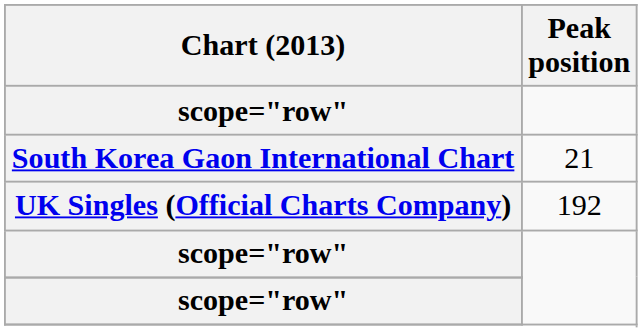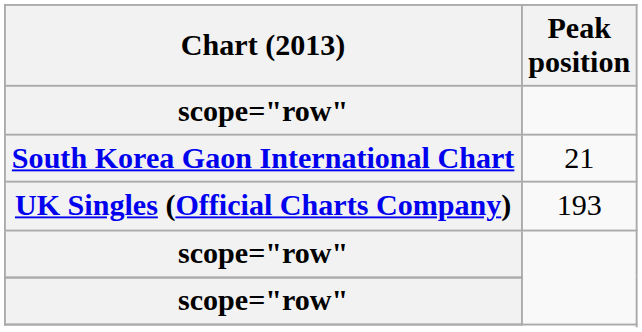(579, 205) 192 -> (579, 205) 193
